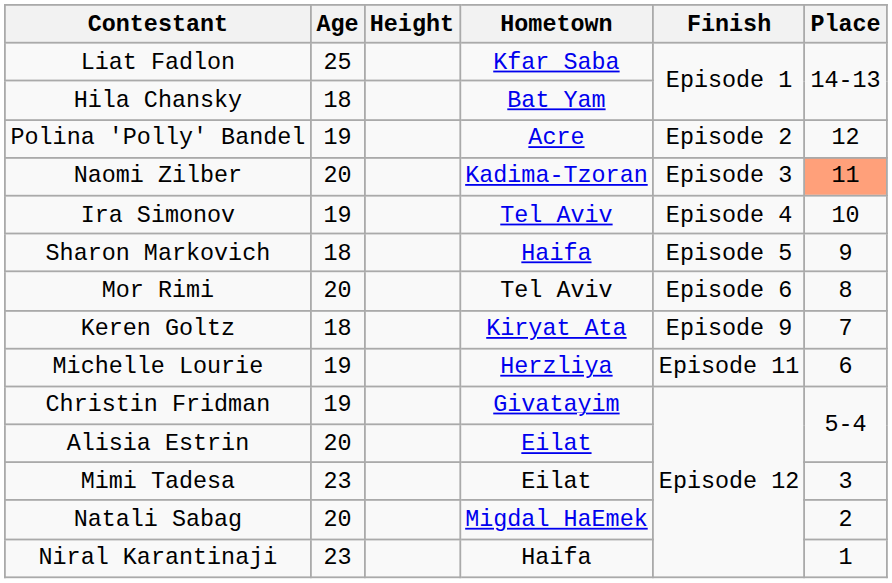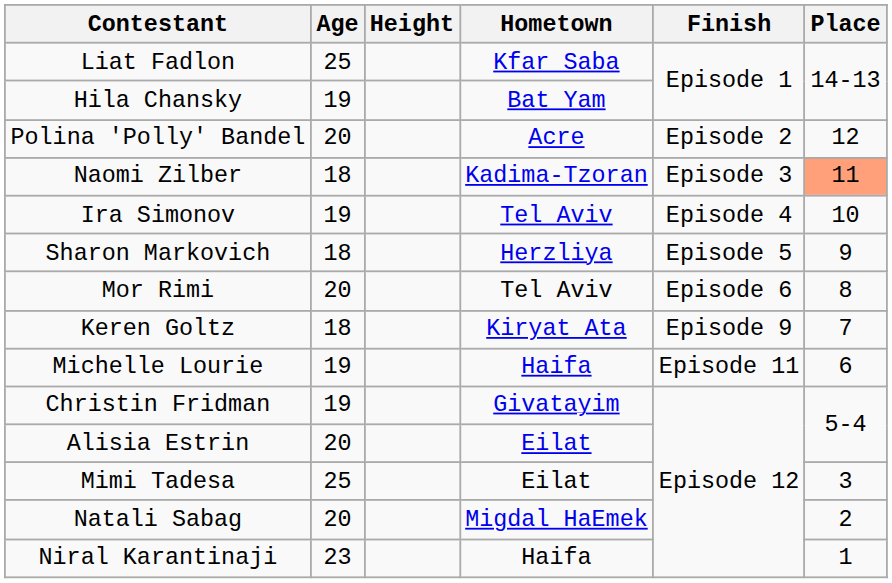(338, 100) 18 -> (338, 100) 19
(338, 138) 19 -> (338, 138) 20
(338, 177) 20 -> (338, 177) 18
(556, 253) Haifa -> (556, 253) Herzliya
(556, 367) Herzliya -> (556, 367) Haifa
(338, 482) 23 -> (338, 482) 25
